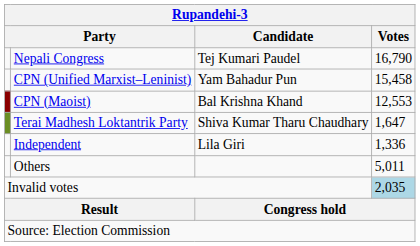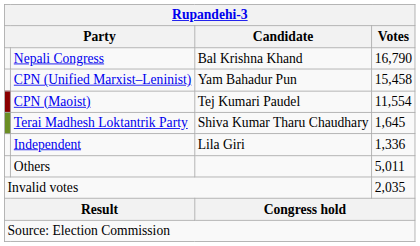(249, 58) Tej Kumari Paudel -> (250, 58) Bal Krishna Khand
(250, 101) Bal Krishna Khand -> (249, 101) Tej Kumari Paudel
(393, 101) 12,553 -> (393, 101) 11,554
(390, 123) 1,647 -> (390, 123) 1,645
(390, 187) lightblue background -> (390, 187) no background
